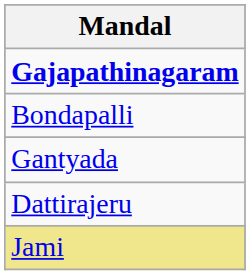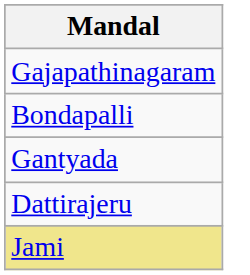(125, 70) bold -> (113, 70) normal
